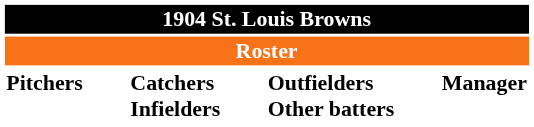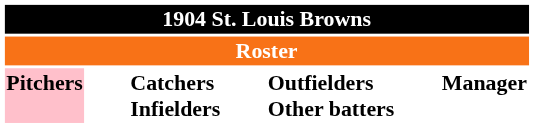(45, 82) no background -> (45, 82) pink background
